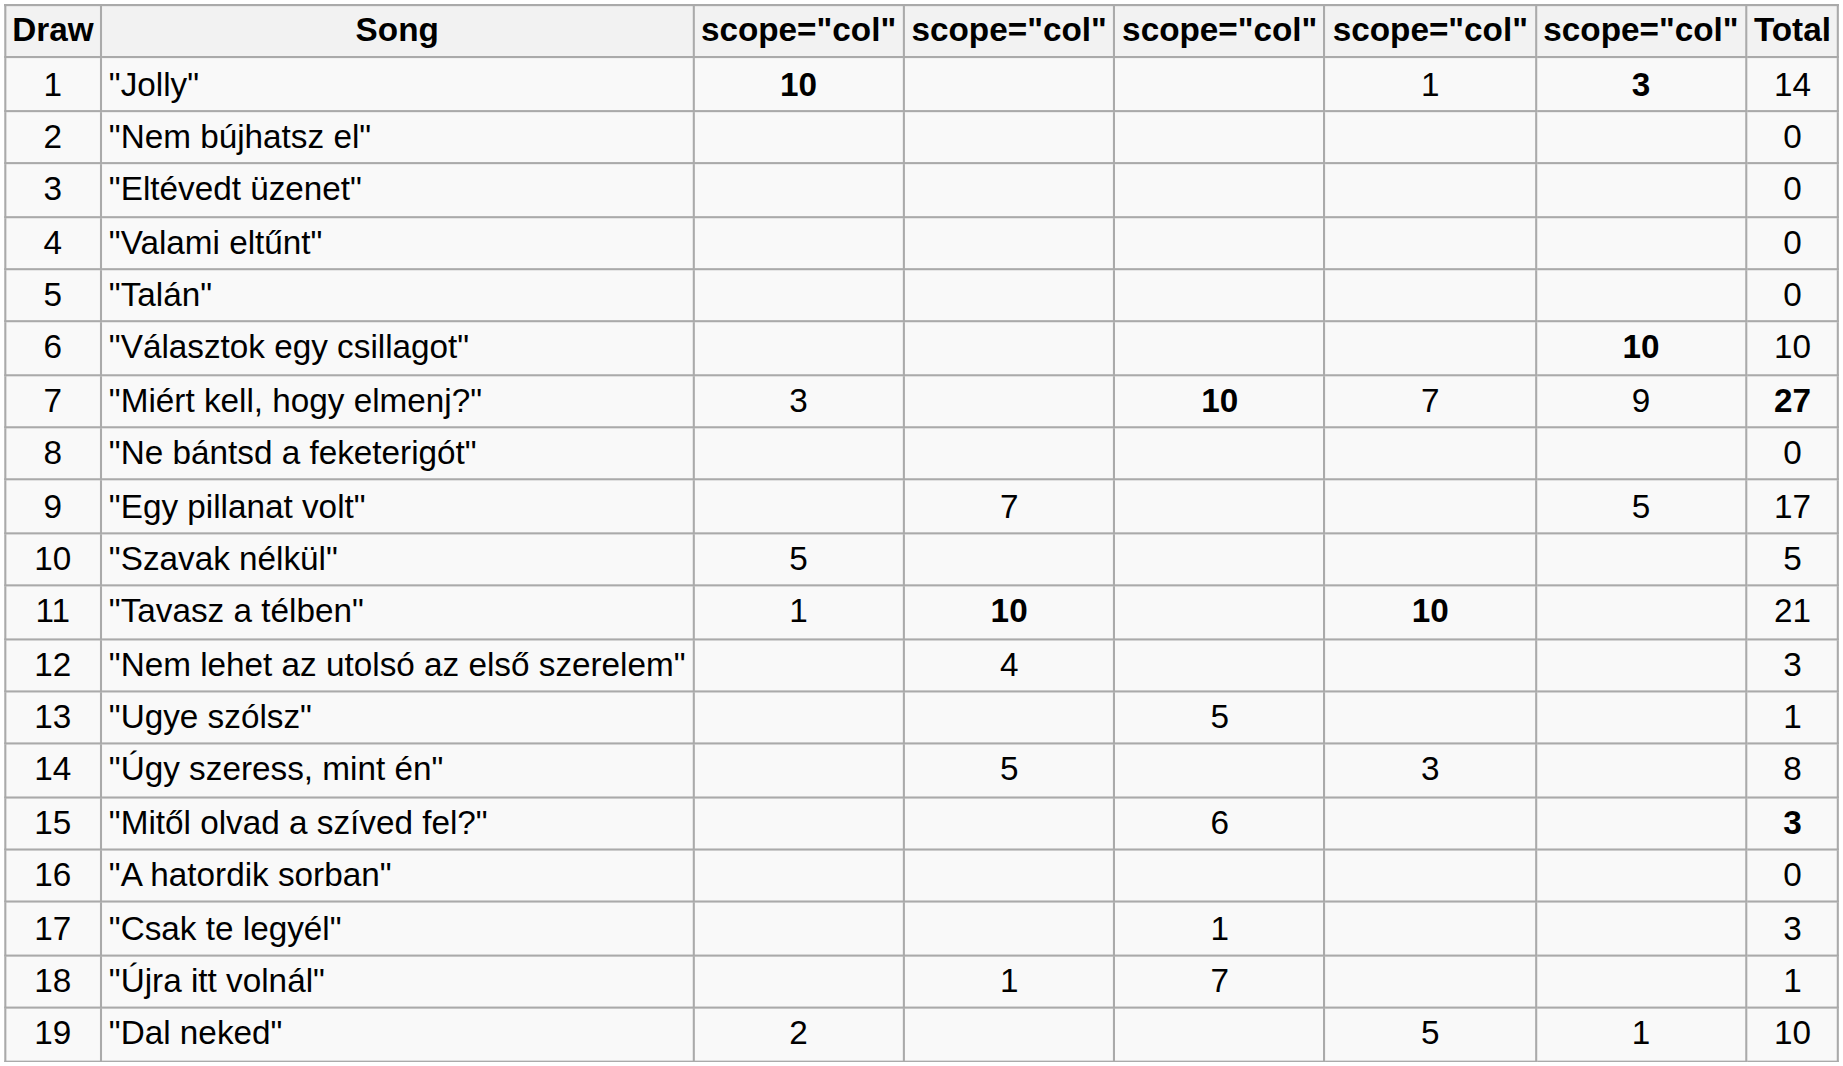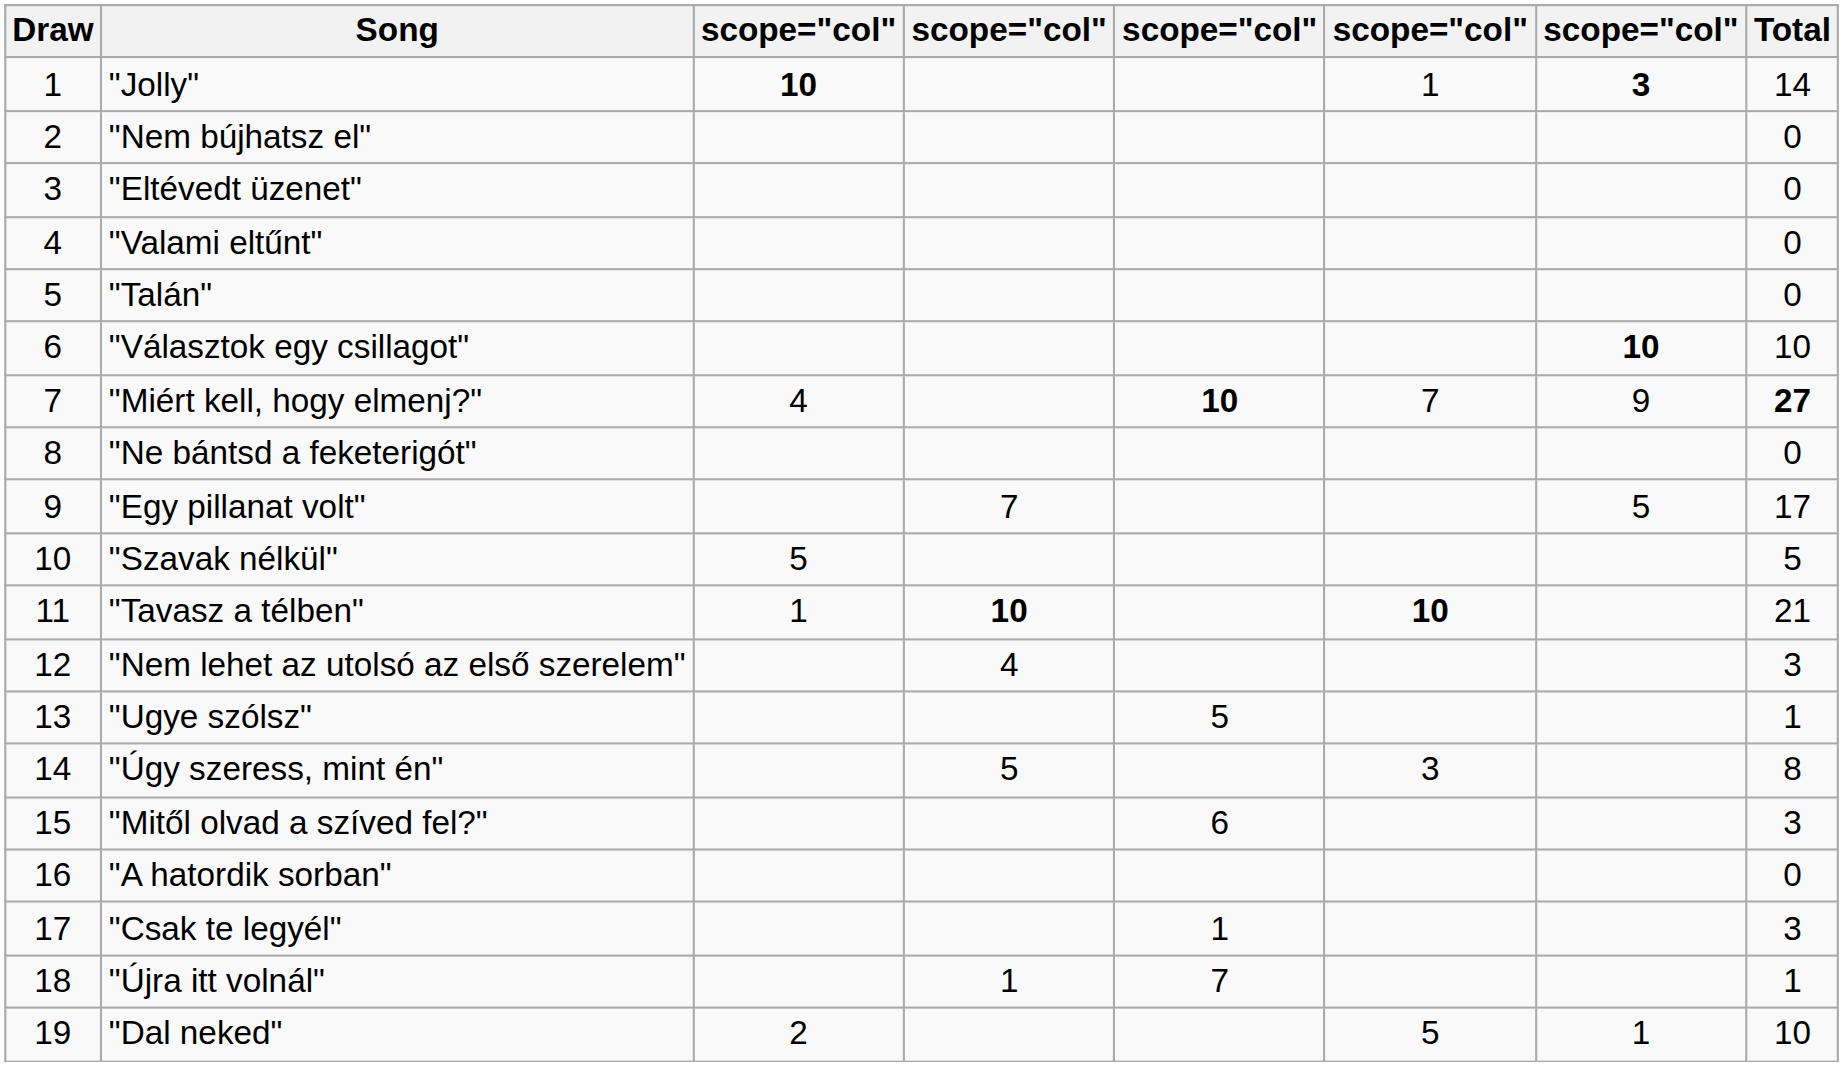(799, 400) 3 -> (799, 400) 4
(1792, 822) bold -> (1792, 822) normal
